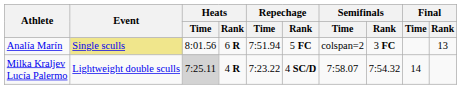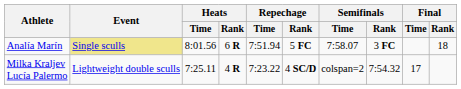(343, 46) colspan=2 -> (343, 46) 7:58.07
(443, 46) 13 -> (443, 46) 18
(201, 69) lightgrey background -> (201, 69) no background
(343, 69) 7:58.07 -> (343, 69) colspan=2
(416, 69) 14 -> (416, 69) 17
